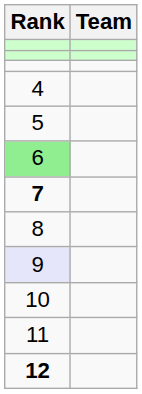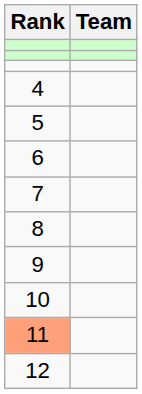(38, 158) lightgreen background -> (38, 158) no background
(38, 193) bold -> (38, 193) normal
(38, 264) lavender background -> (38, 264) no background
(38, 335) no background -> (38, 335) lightsalmon background
(38, 370) bold -> (38, 370) normal
